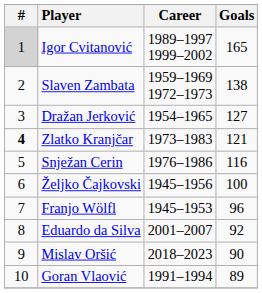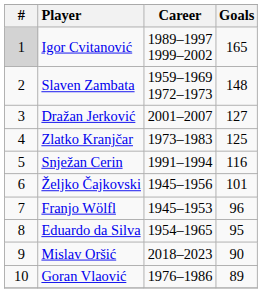(237, 85) 138 -> (237, 85) 148
(180, 116) 1954–1965 -> (180, 116) 2001–2007
(21, 139) bold -> (21, 139) normal
(237, 139) 121 -> (237, 139) 125
(180, 162) 1976–1986 -> (180, 162) 1991–1994
(237, 185) 100 -> (237, 185) 101
(180, 231) 2001–2007 -> (180, 231) 1954–1965
(237, 231) 92 -> (237, 231) 95
(180, 276) 1991–1994 -> (180, 276) 1976–1986
